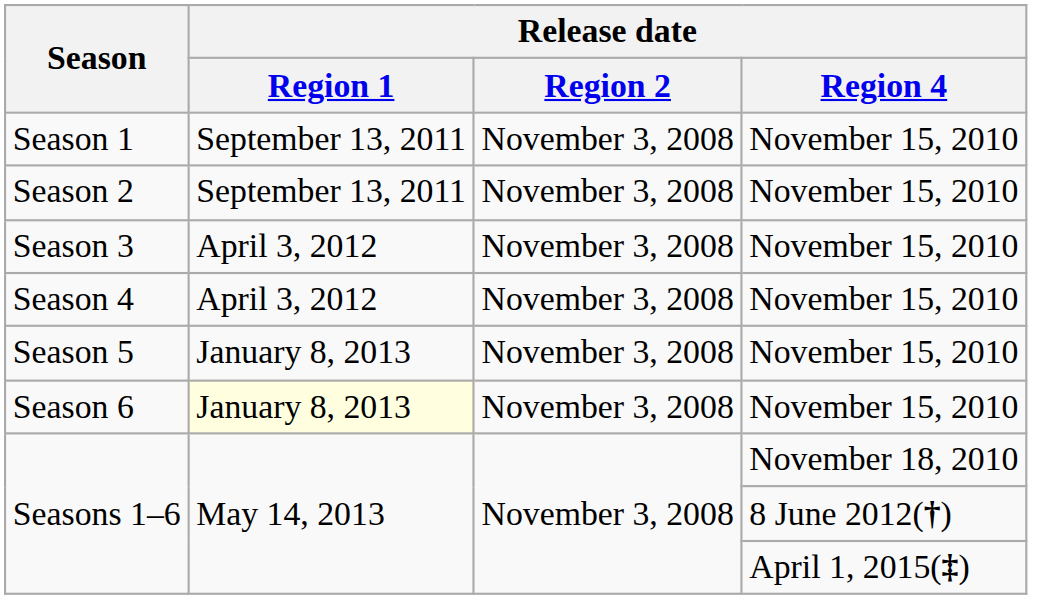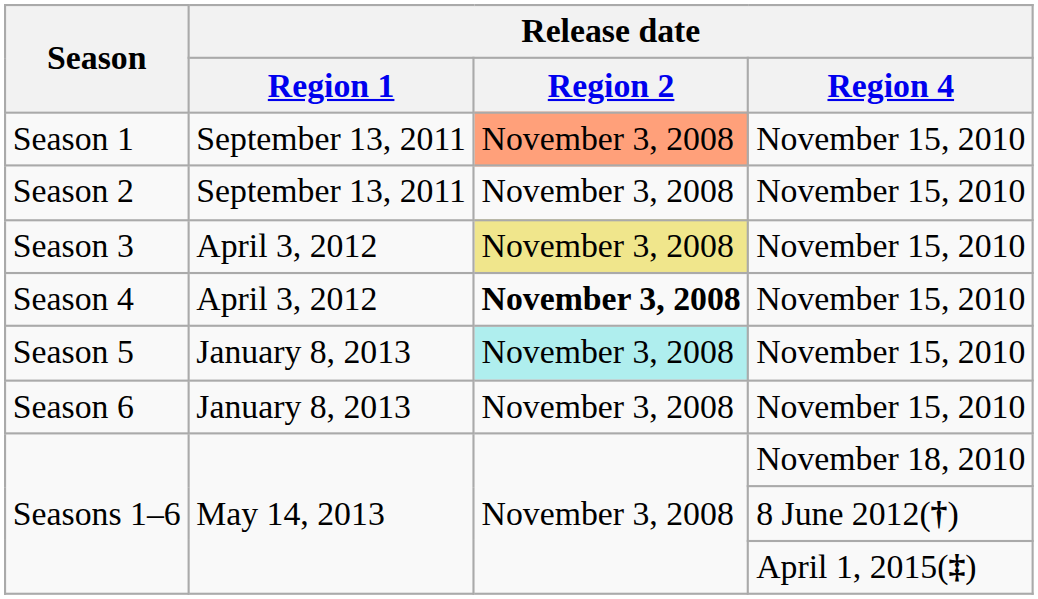(608, 138) no background -> (608, 138) lightsalmon background
(608, 245) no background -> (608, 245) khaki background
(608, 298) normal -> (611, 298) bold
(608, 352) no background -> (608, 352) paleturquoise background
(304, 406) lightyellow background -> (304, 406) no background
